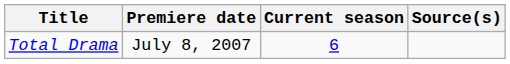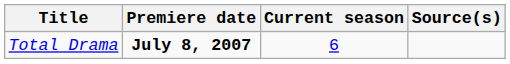(191, 45) normal -> (191, 45) bold
